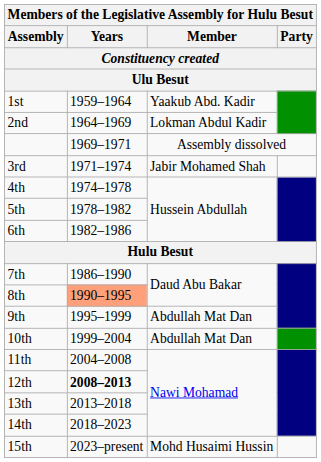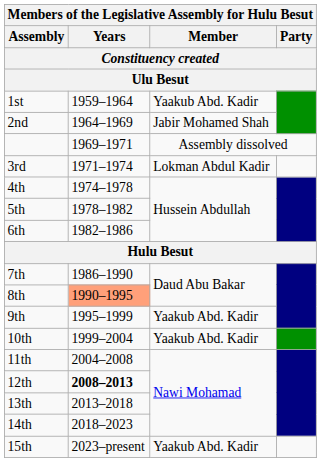(208, 123) Lokman Abdul Kadir -> (211, 123) Jabir Mohamed Shah
(208, 166) Jabir Mohamed Shah -> (211, 166) Lokman Abdul Kadir
(201, 317) Abdullah Mat Dan -> (206, 317) Yaakub Abd. Kadir
(201, 338) Abdullah Mat Dan -> (206, 338) Yaakub Abd. Kadir
(212, 446) Mohd Husaimi Hussin -> (206, 446) Yaakub Abd. Kadir
